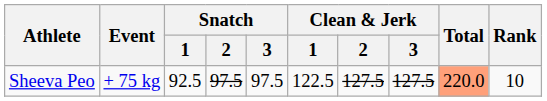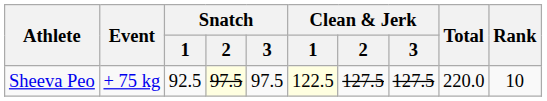(226, 81) no background -> (226, 81) lightyellow background
(313, 81) no background -> (313, 81) lightyellow background
(464, 81) lightsalmon background -> (464, 81) no background
